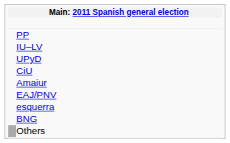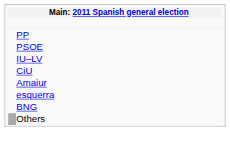+ row: (12, 47)
- row: (12, 59)
- row: (12, 95)
